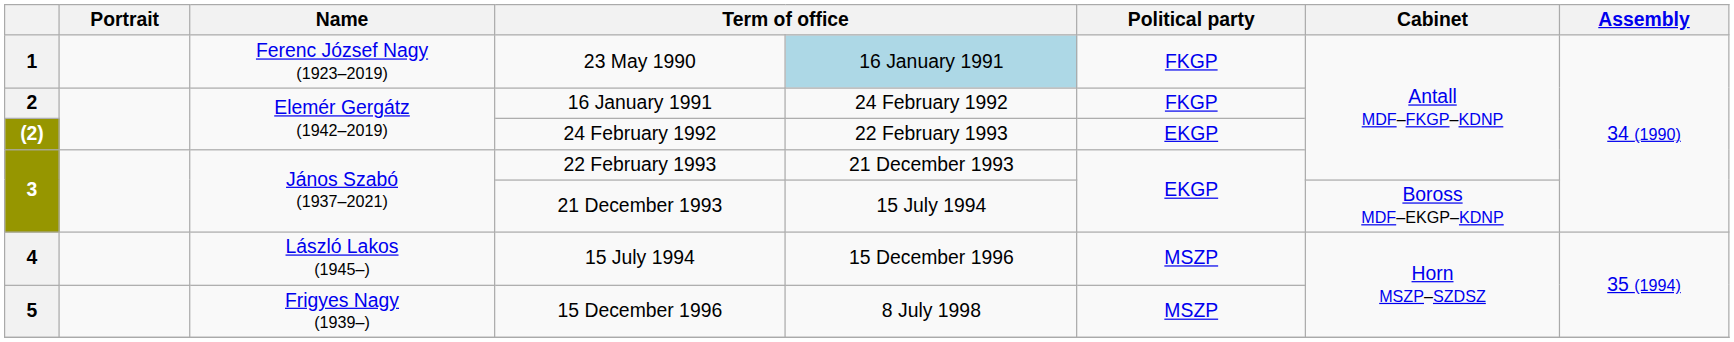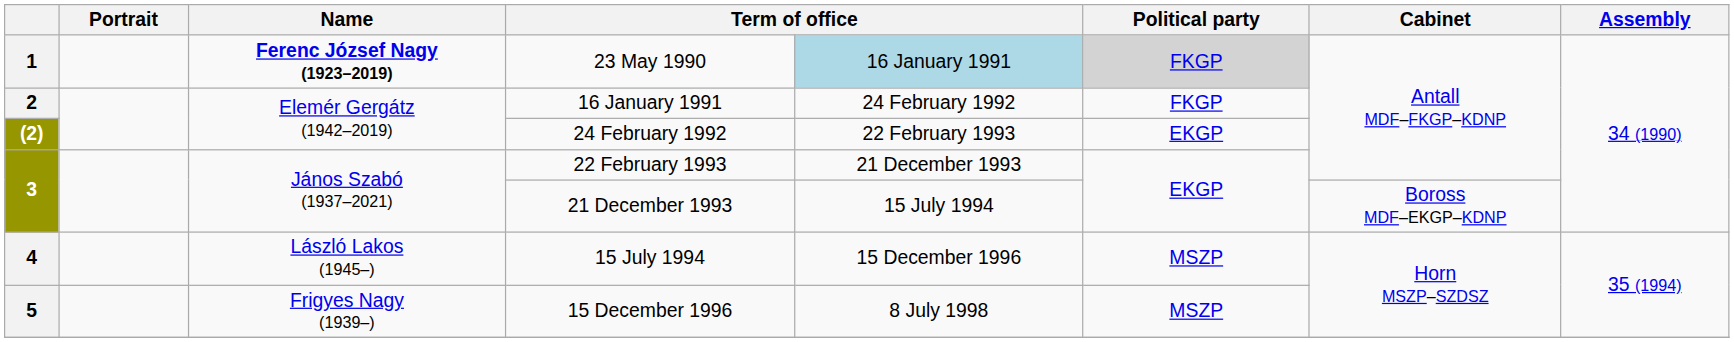(342, 61) normal -> (347, 61) bold
(1191, 61) no background -> (1196, 61) lightgrey background
